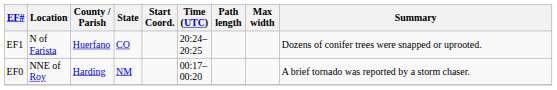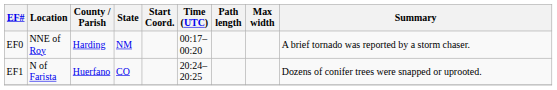rows swapped: (15, 44) <-> (15, 71)
